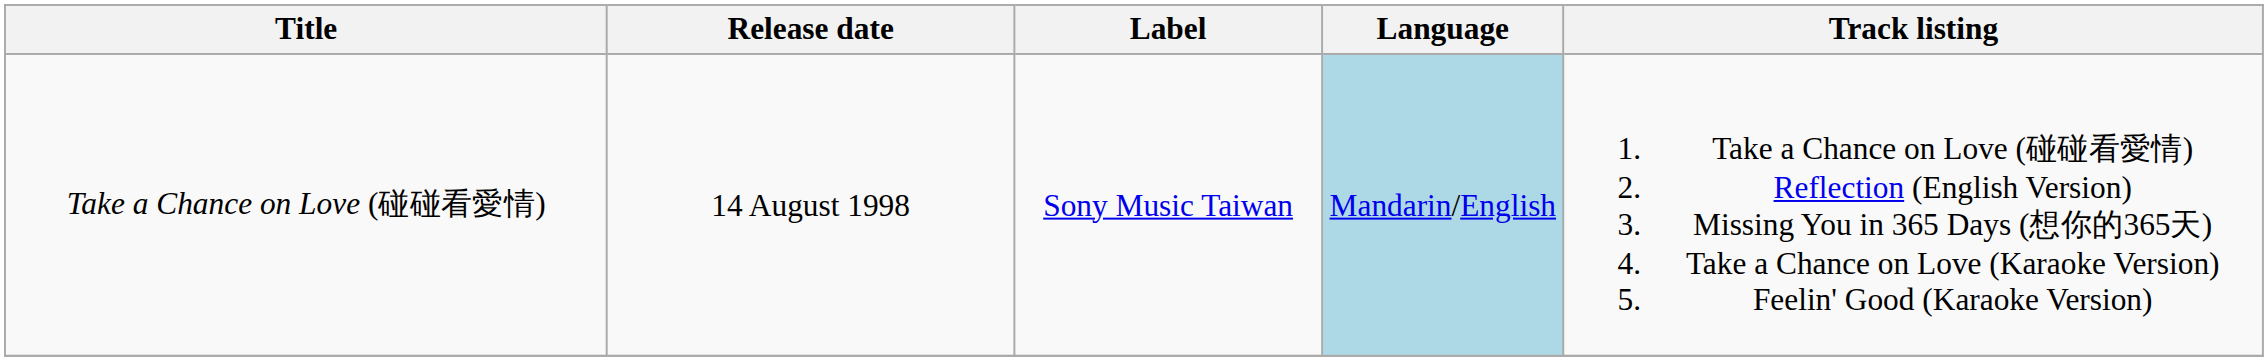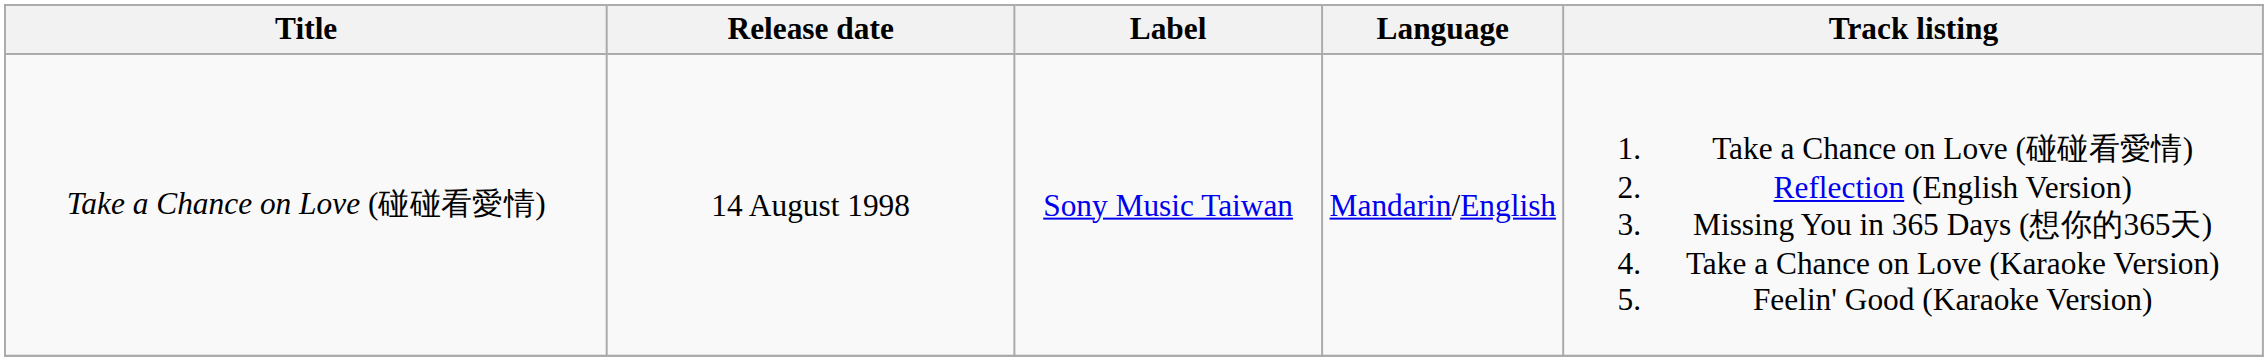(1443, 204) lightblue background -> (1443, 204) no background
